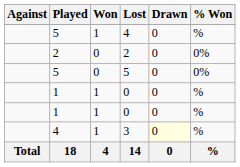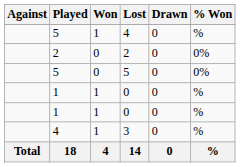(155, 131) lightyellow background -> (155, 131) no background
